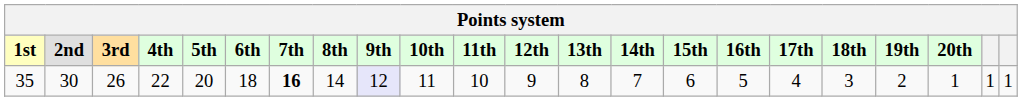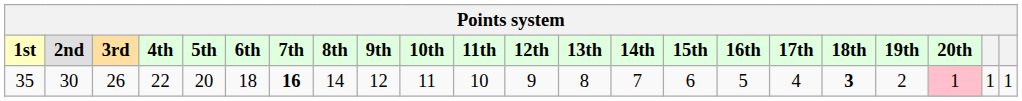(379, 81) lavender background -> (379, 81) no background
(849, 81) normal -> (849, 81) bold
(955, 81) no background -> (955, 81) pink background
